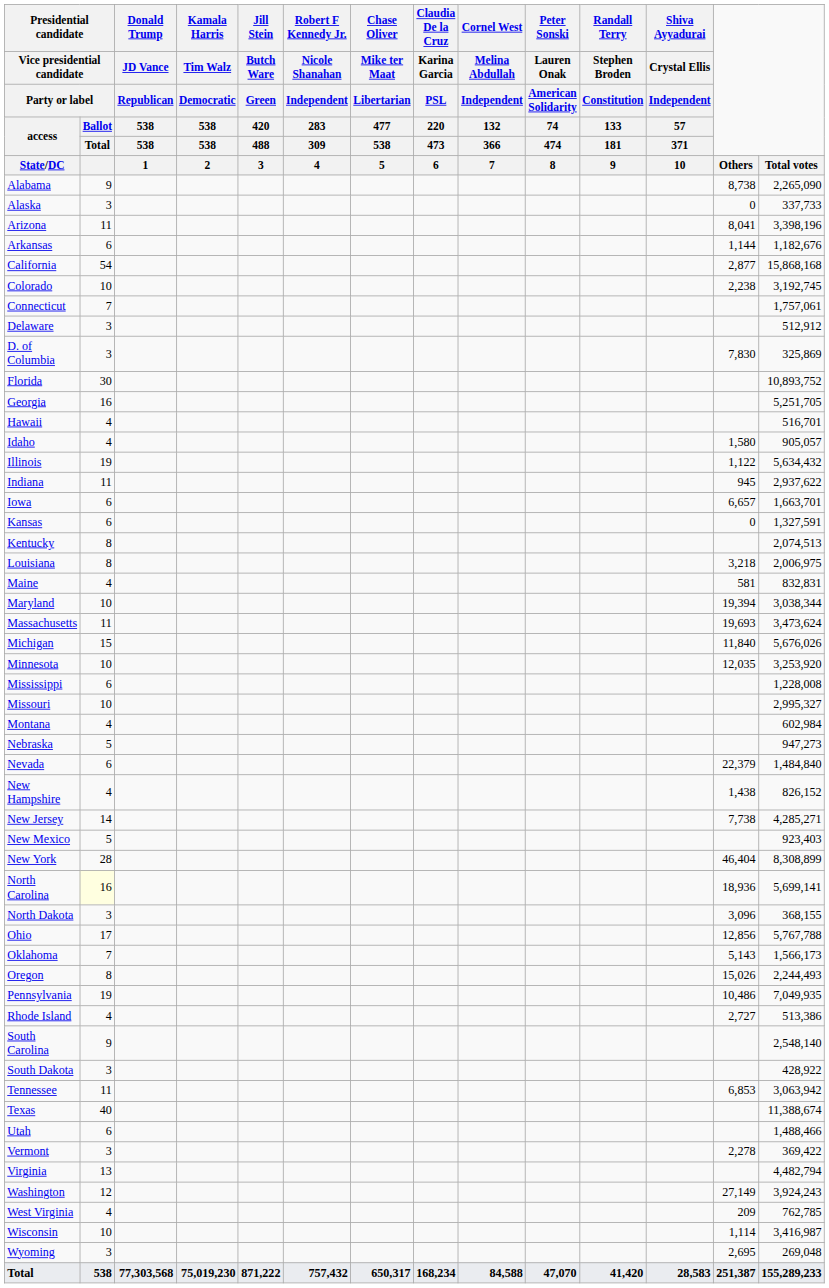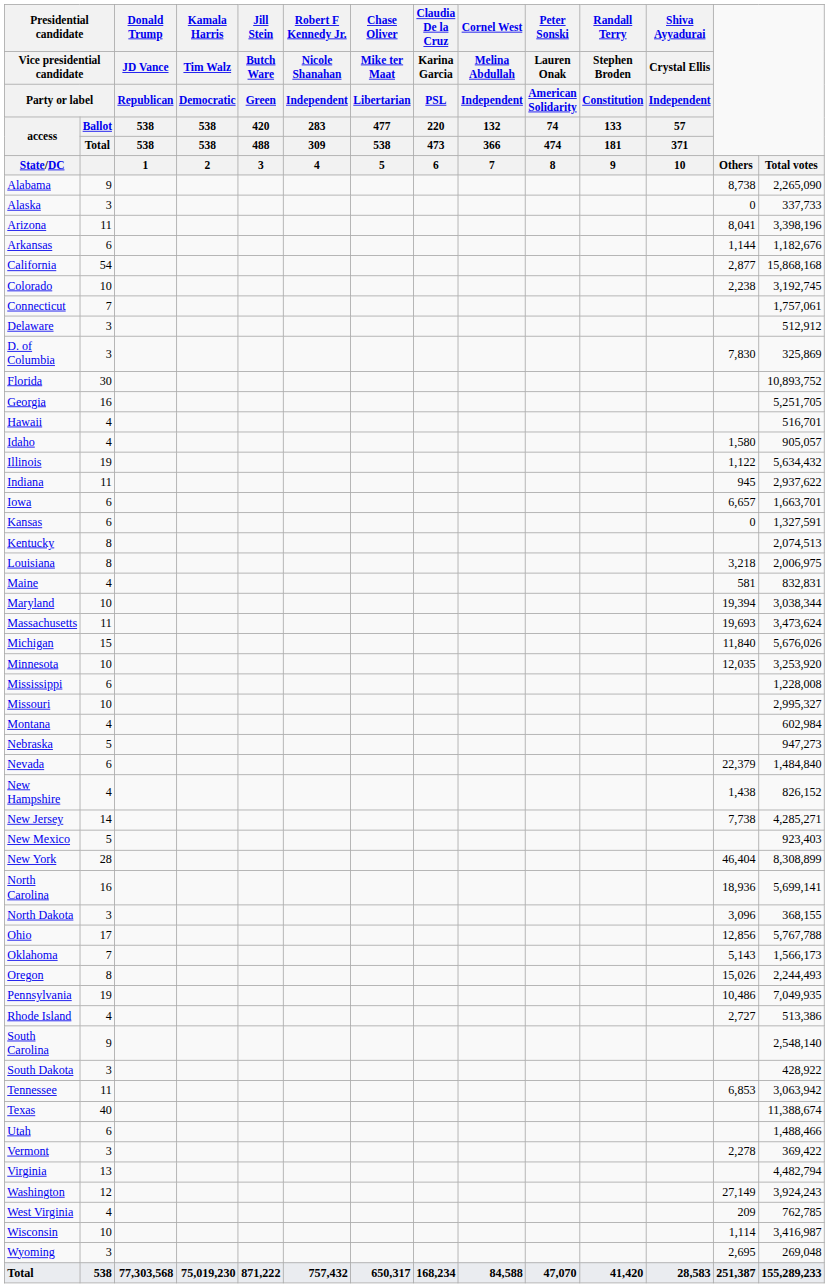(106, 887) lightyellow background -> (106, 887) no background
